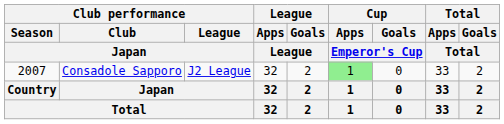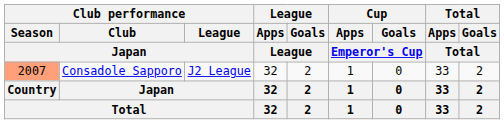(32, 71) no background -> (32, 71) lightsalmon background
(350, 71) lightgreen background -> (350, 71) no background
